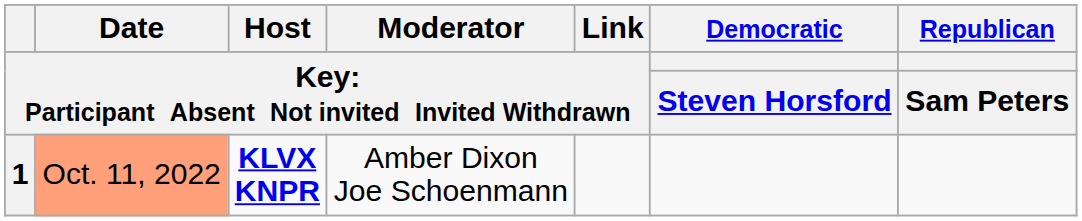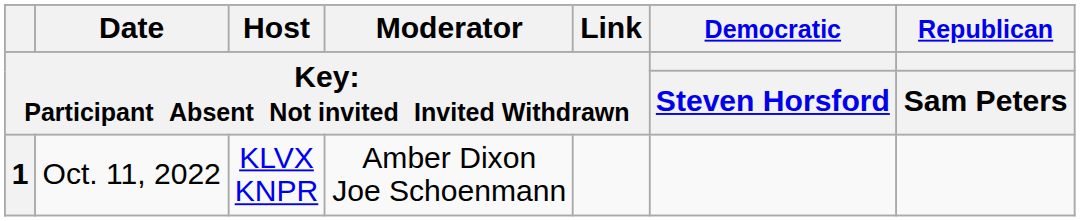(132, 174) lightsalmon background -> (132, 174) no background
(277, 174) bold -> (276, 174) normal
